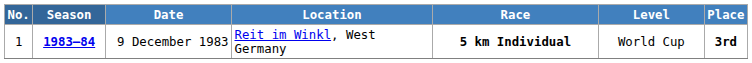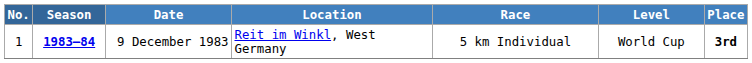(515, 42) bold -> (515, 42) normal
